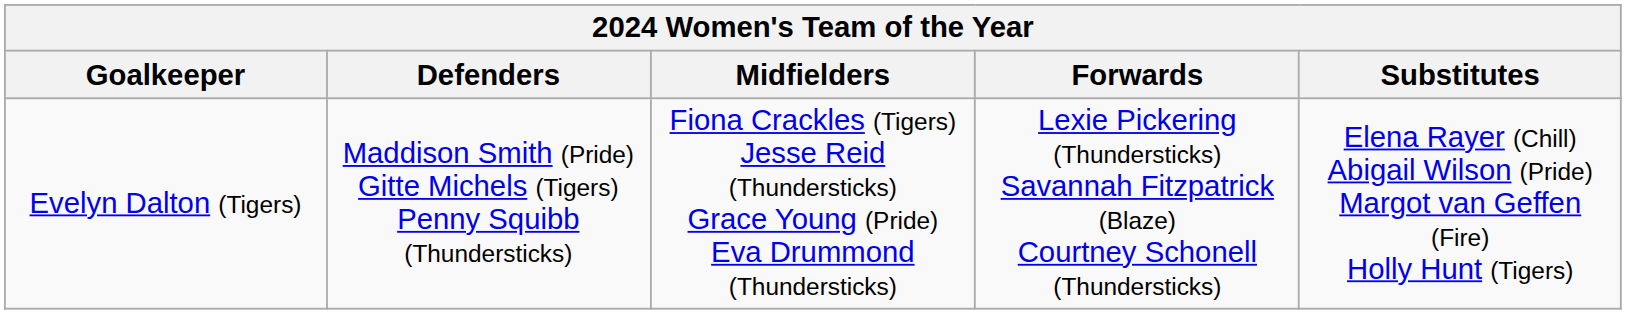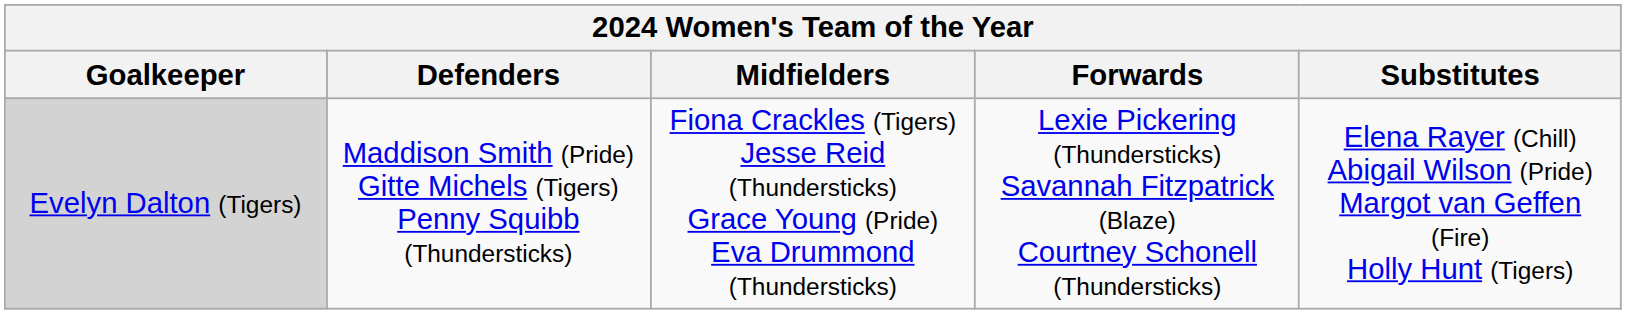(165, 202) no background -> (165, 202) lightgrey background
